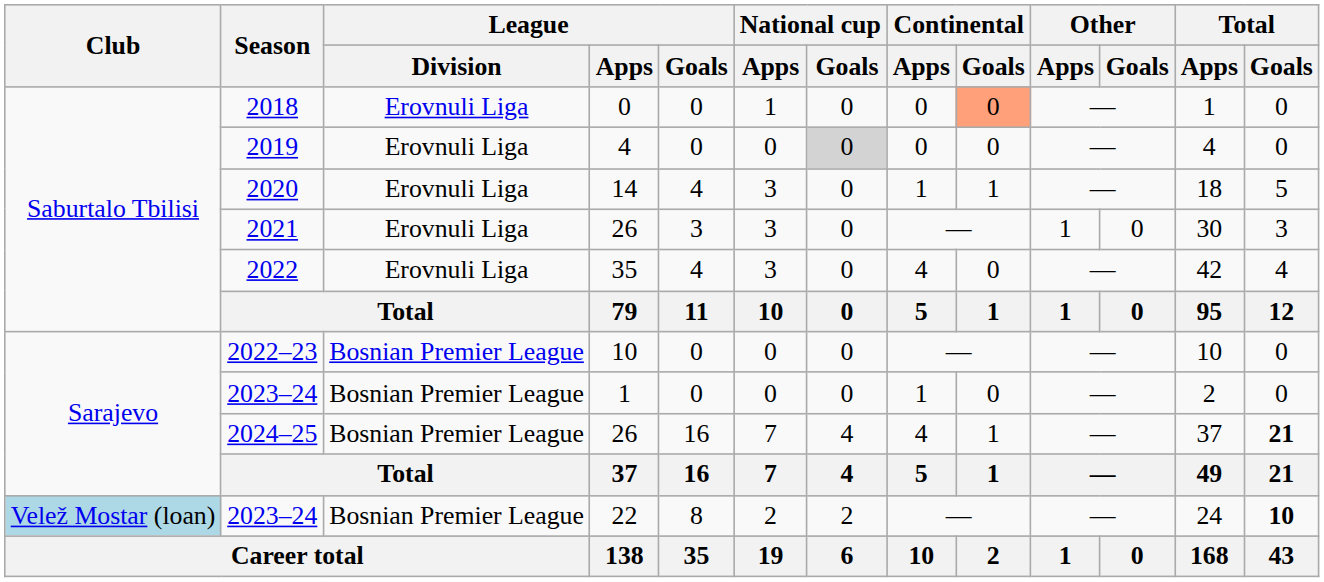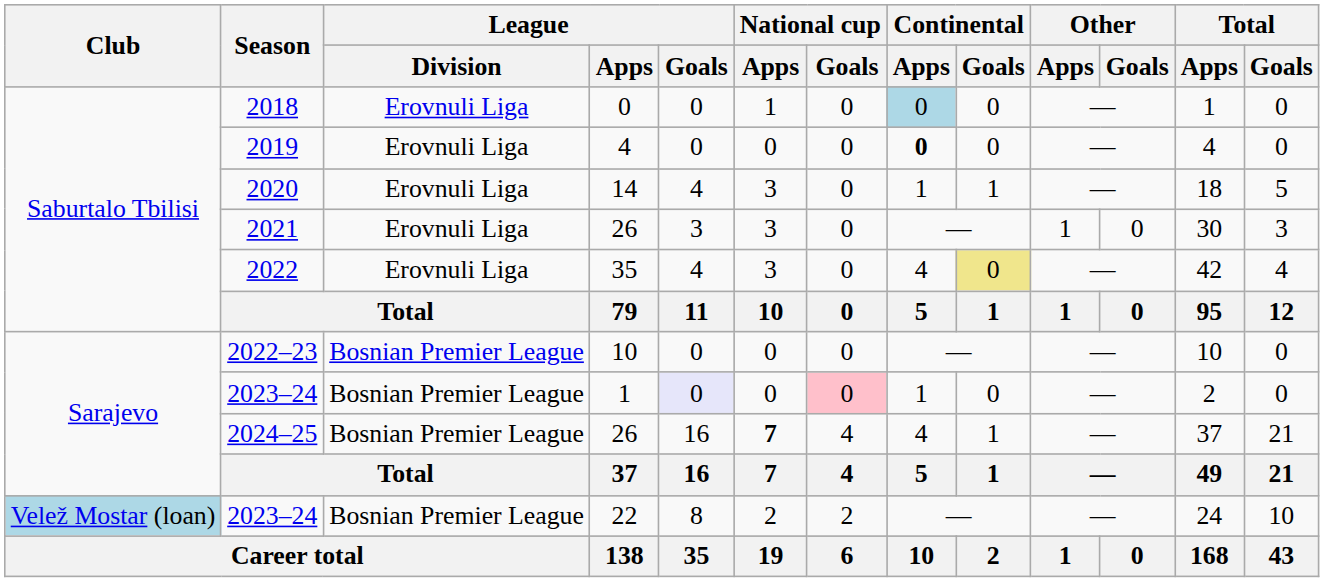(921, 106) no background -> (921, 106) lightblue background
(993, 106) lightsalmon background -> (993, 106) no background
(847, 147) lightgrey background -> (847, 147) no background
(921, 147) normal -> (921, 147) bold
(993, 270) no background -> (993, 270) khaki background
(696, 392) no background -> (696, 392) lavender background
(847, 392) no background -> (847, 392) pink background
(771, 433) normal -> (771, 433) bold
(1281, 433) bold -> (1281, 433) normal
(1281, 515) bold -> (1281, 515) normal
